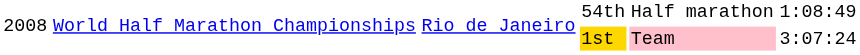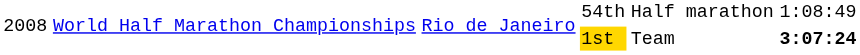(653, 39) pink background -> (653, 39) no background
(818, 39) normal -> (818, 39) bold
